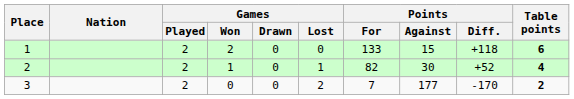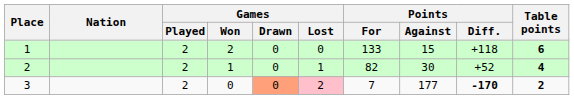(276, 85) no background -> (276, 85) lightsalmon background
(321, 85) no background -> (321, 85) pink background
(484, 85) normal -> (484, 85) bold
